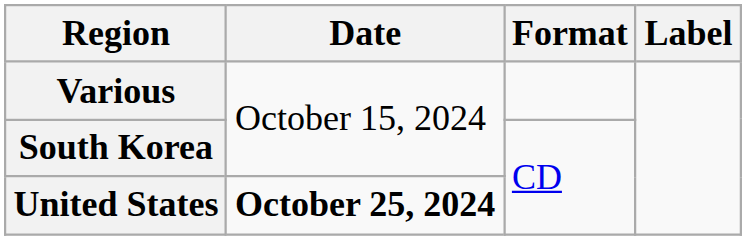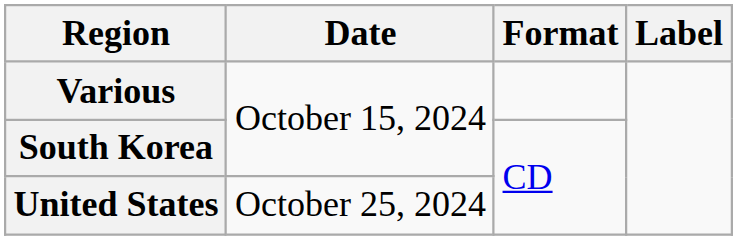(365, 204) bold -> (360, 204) normal
